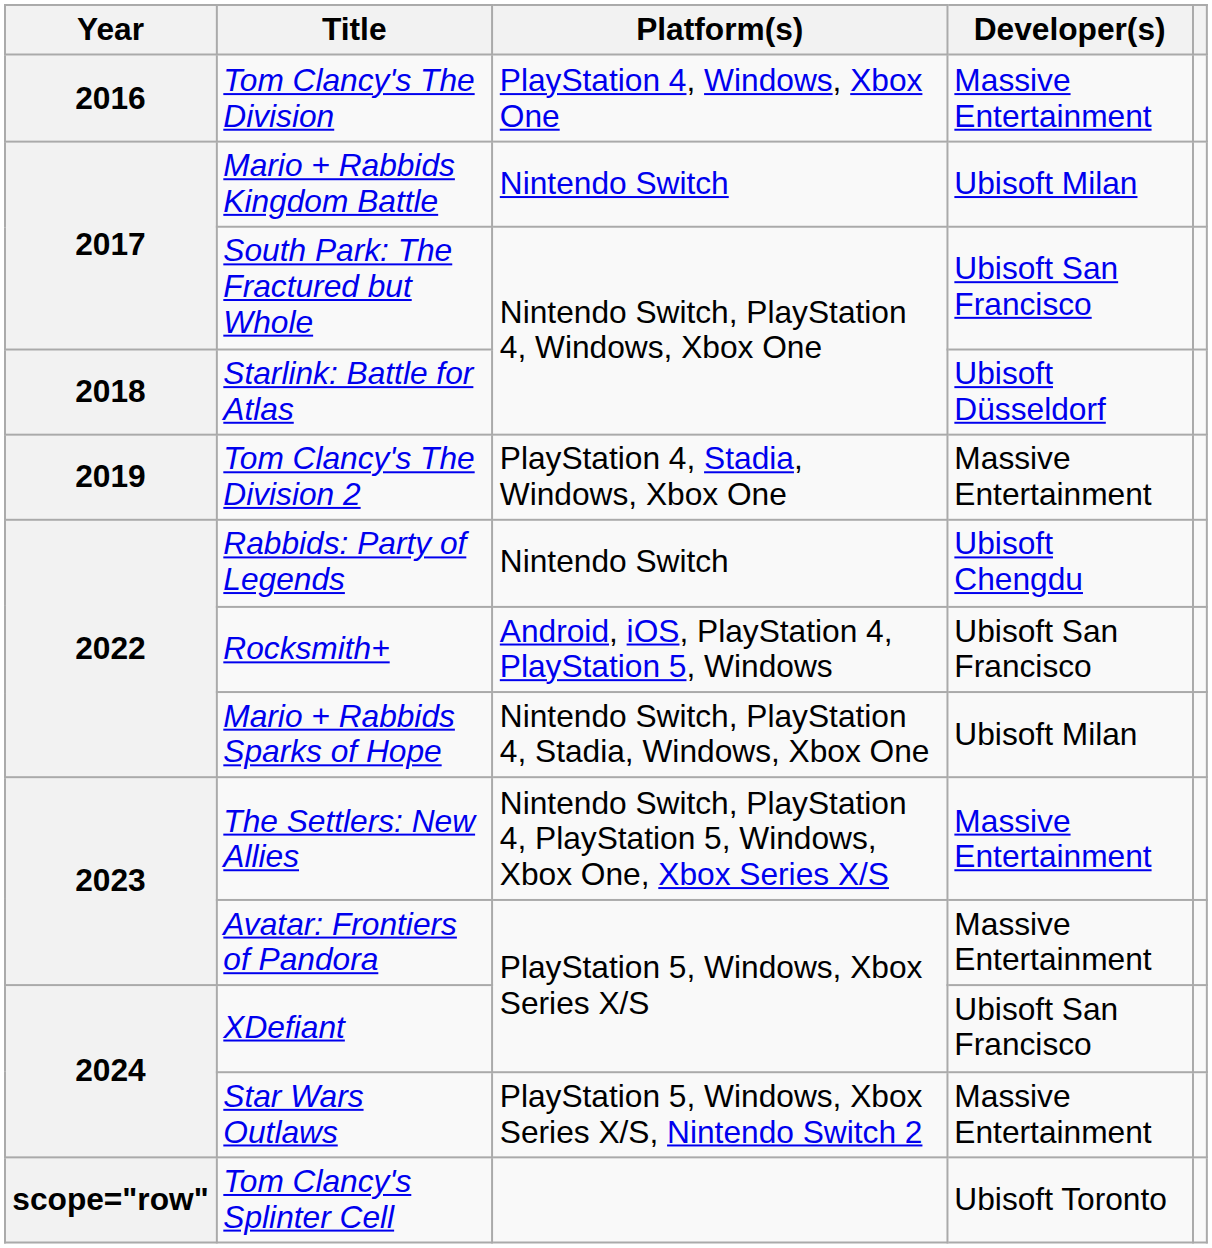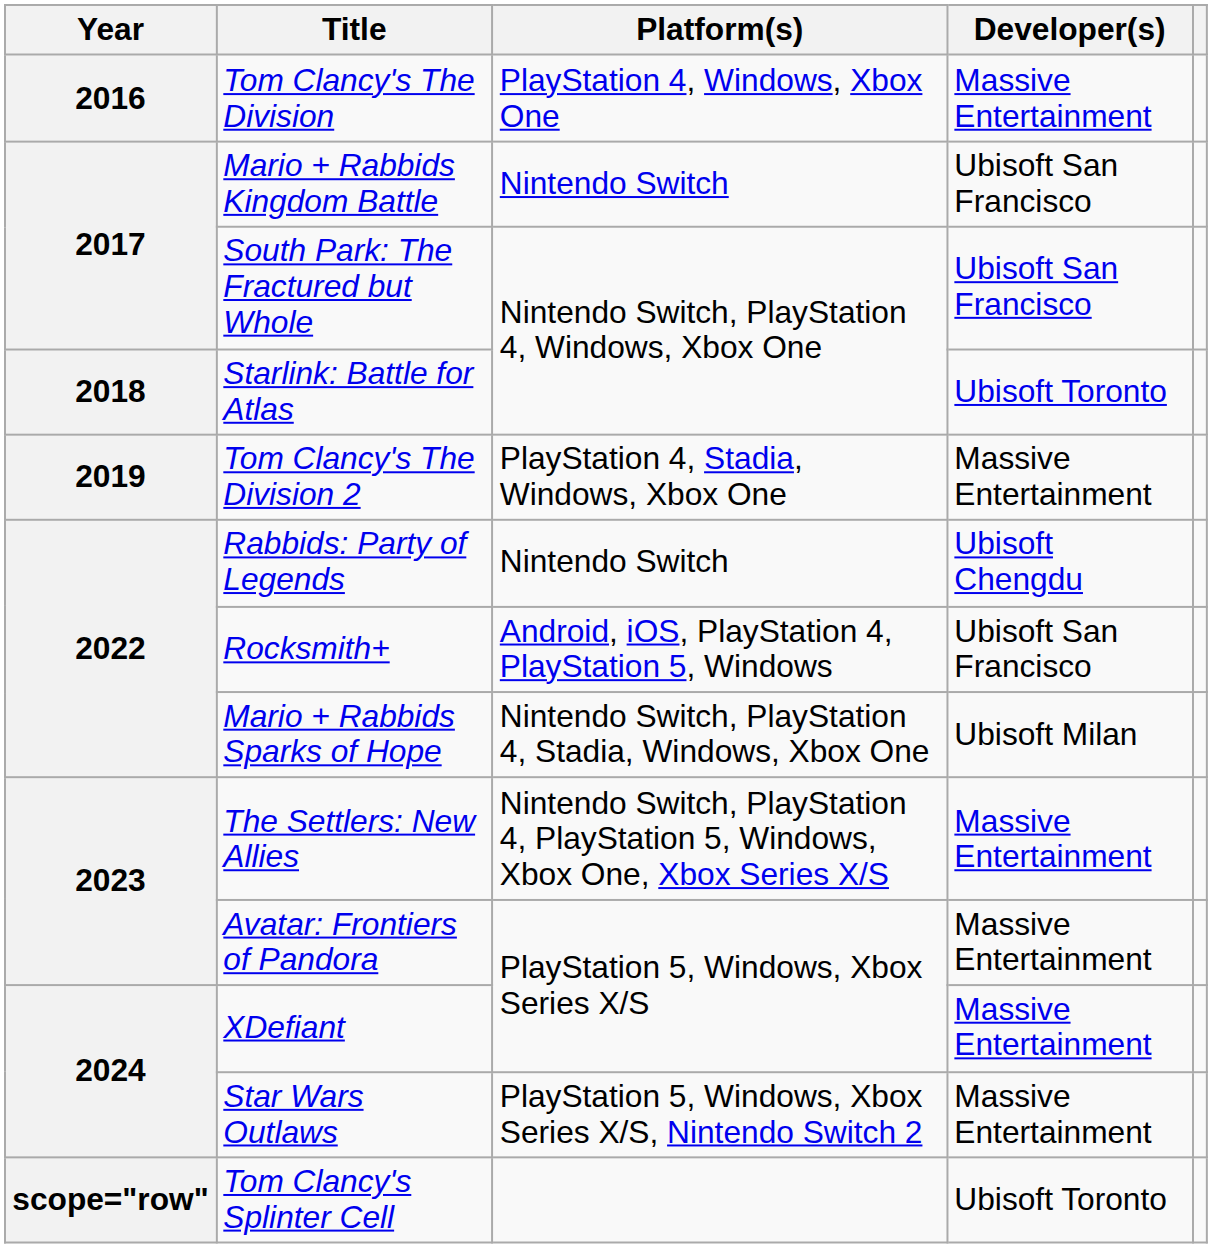(1046, 183) Ubisoft Milan -> (1036, 183) Ubisoft San Francisco
(1030, 390) Ubisoft Düsseldorf -> (1061, 390) Ubisoft Toronto
(1036, 1027) Ubisoft San Francisco -> (1053, 1027) Massive Entertainment
